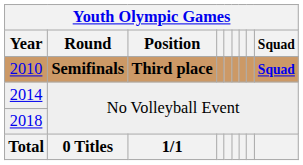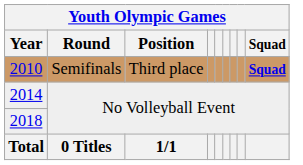(88, 69) bold -> (86, 69) normal
(172, 69) bold -> (166, 69) normal
